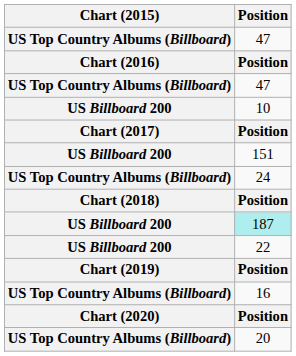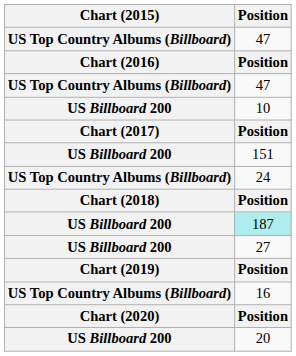(263, 246) 22 -> (263, 246) 27
(119, 339) US Top Country Albums (Billboard) -> (119, 339) US Billboard 200
